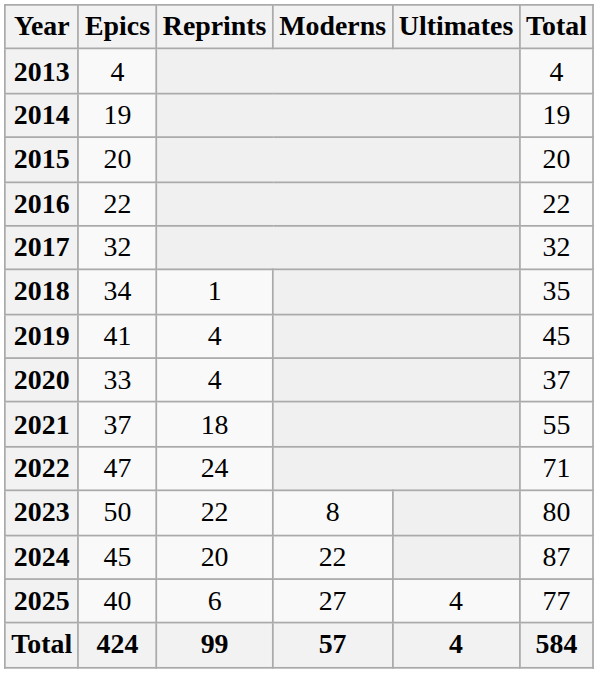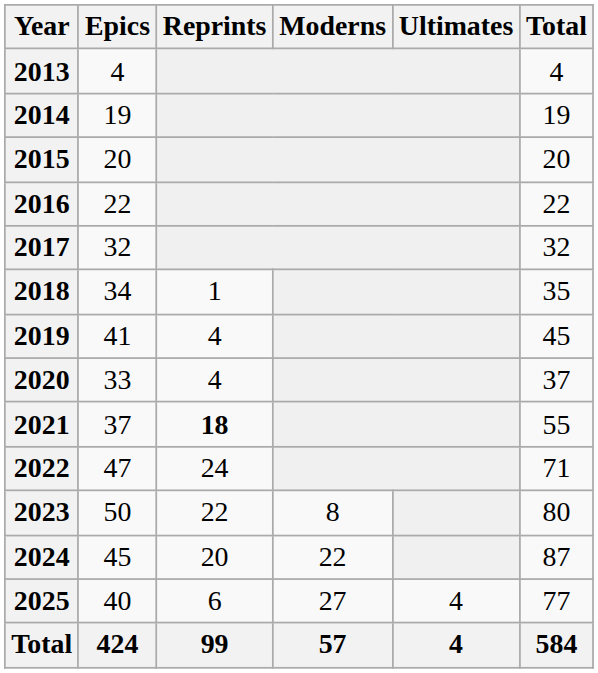(215, 423) normal -> (215, 423) bold
